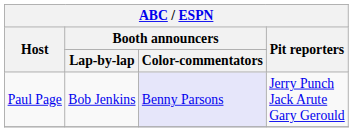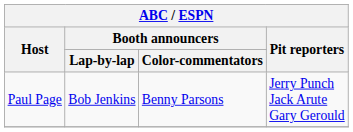(183, 99) lavender background -> (183, 99) no background
